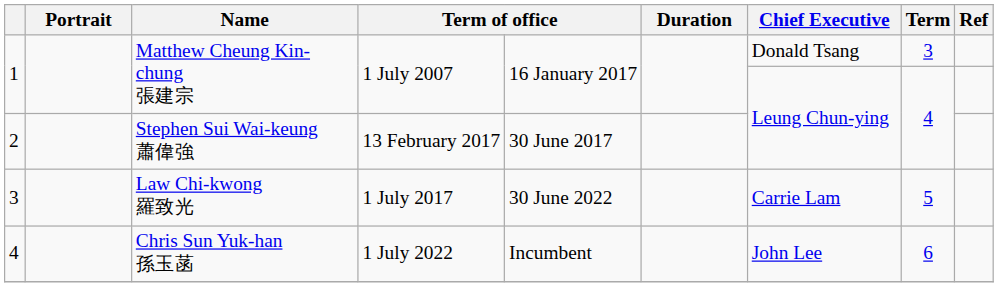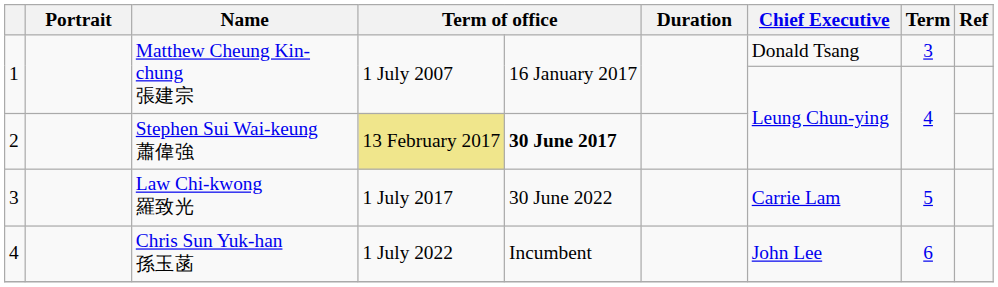(431, 141) no background -> (431, 141) khaki background
(561, 141) normal -> (563, 141) bold
